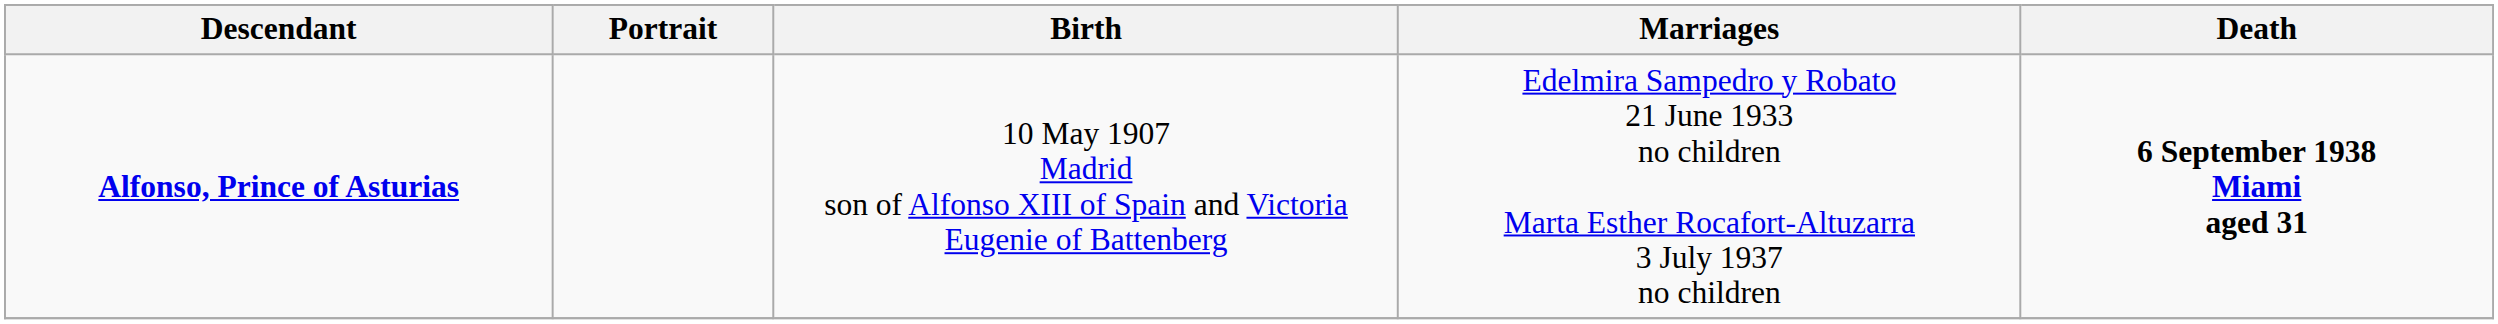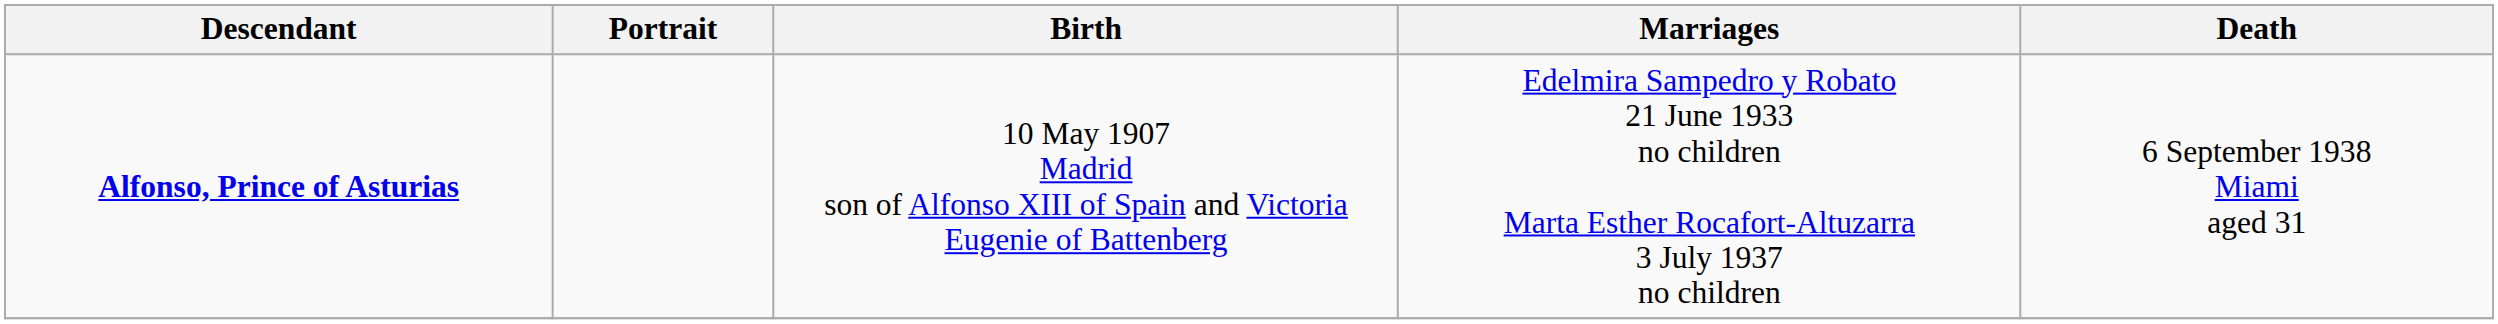(2257, 185) bold -> (2257, 185) normal
